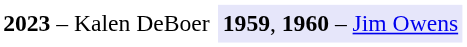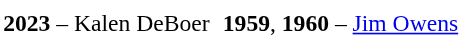(340, 23) lavender background -> (340, 23) no background
